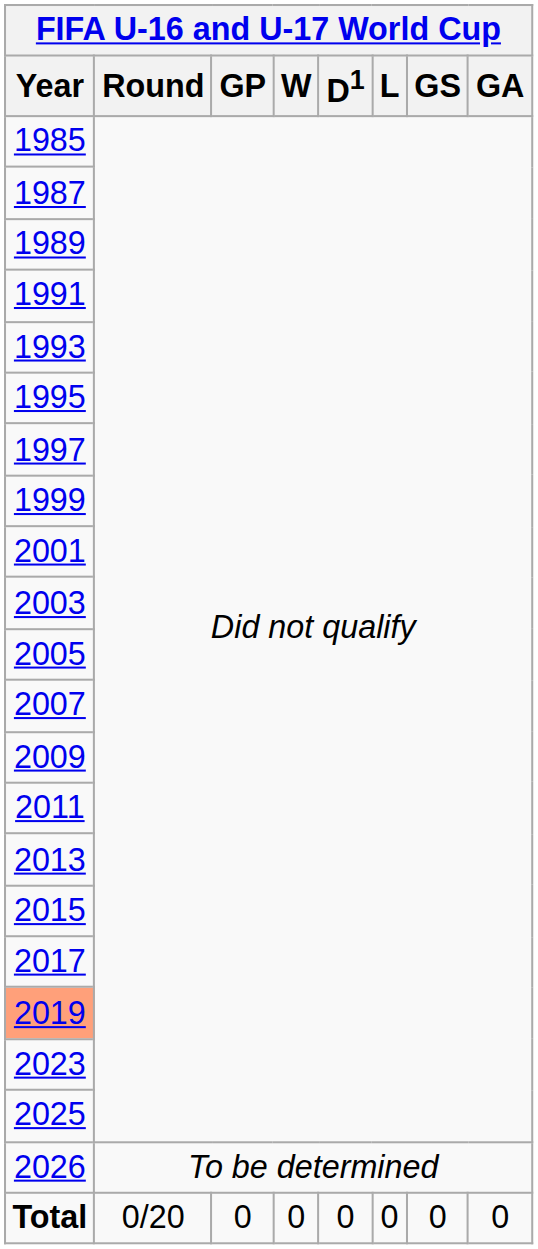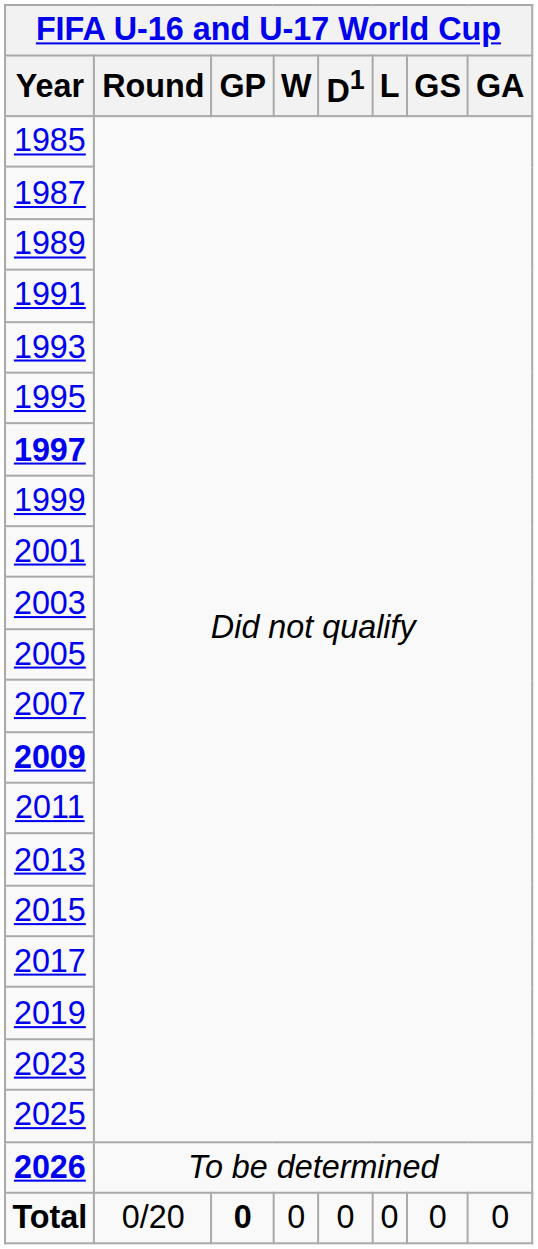(50, 448) normal -> (50, 448) bold
(50, 756) normal -> (50, 756) bold
(50, 1012) lightsalmon background -> (50, 1012) no background
(50, 1166) normal -> (50, 1166) bold
(243, 1217) normal -> (243, 1217) bold
